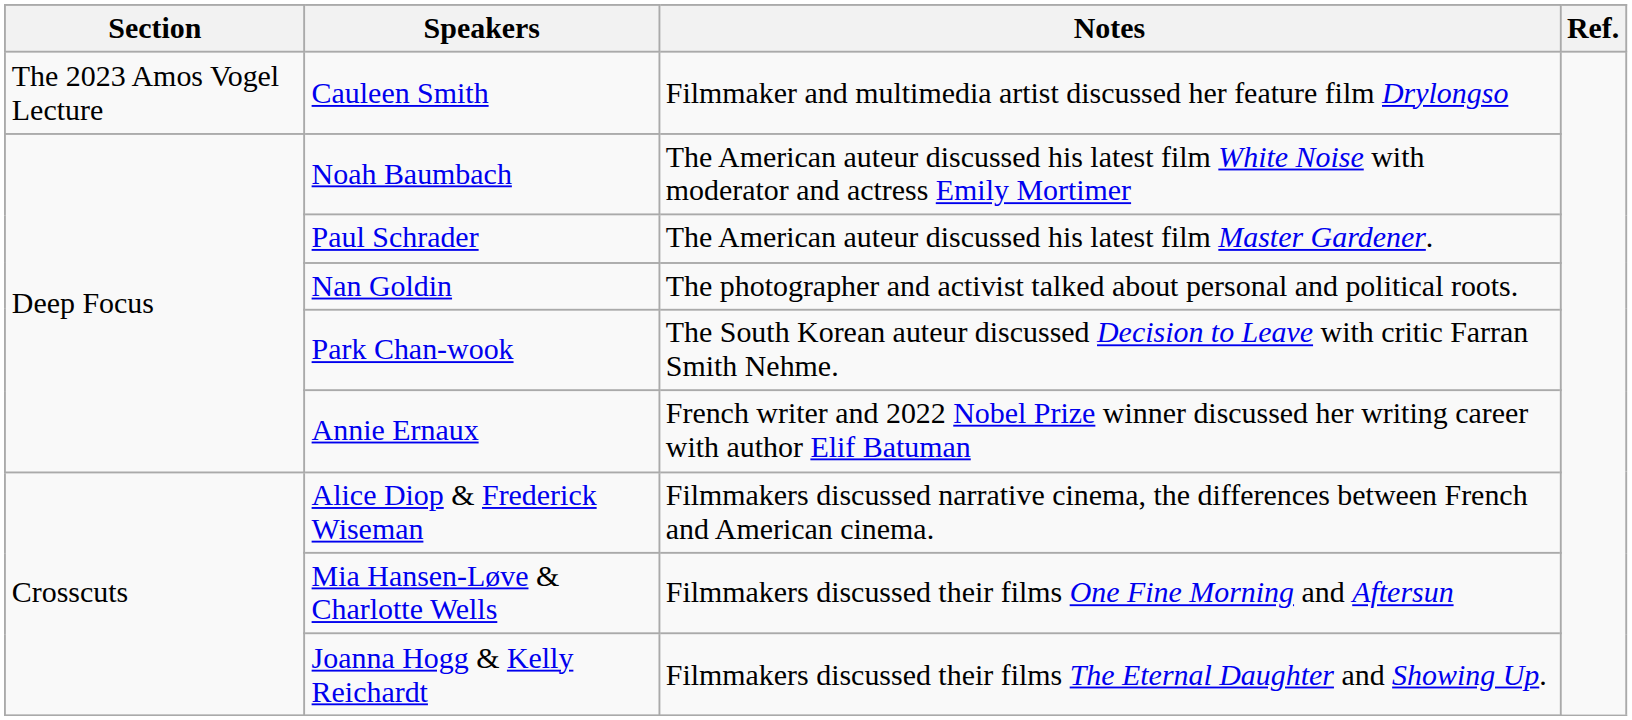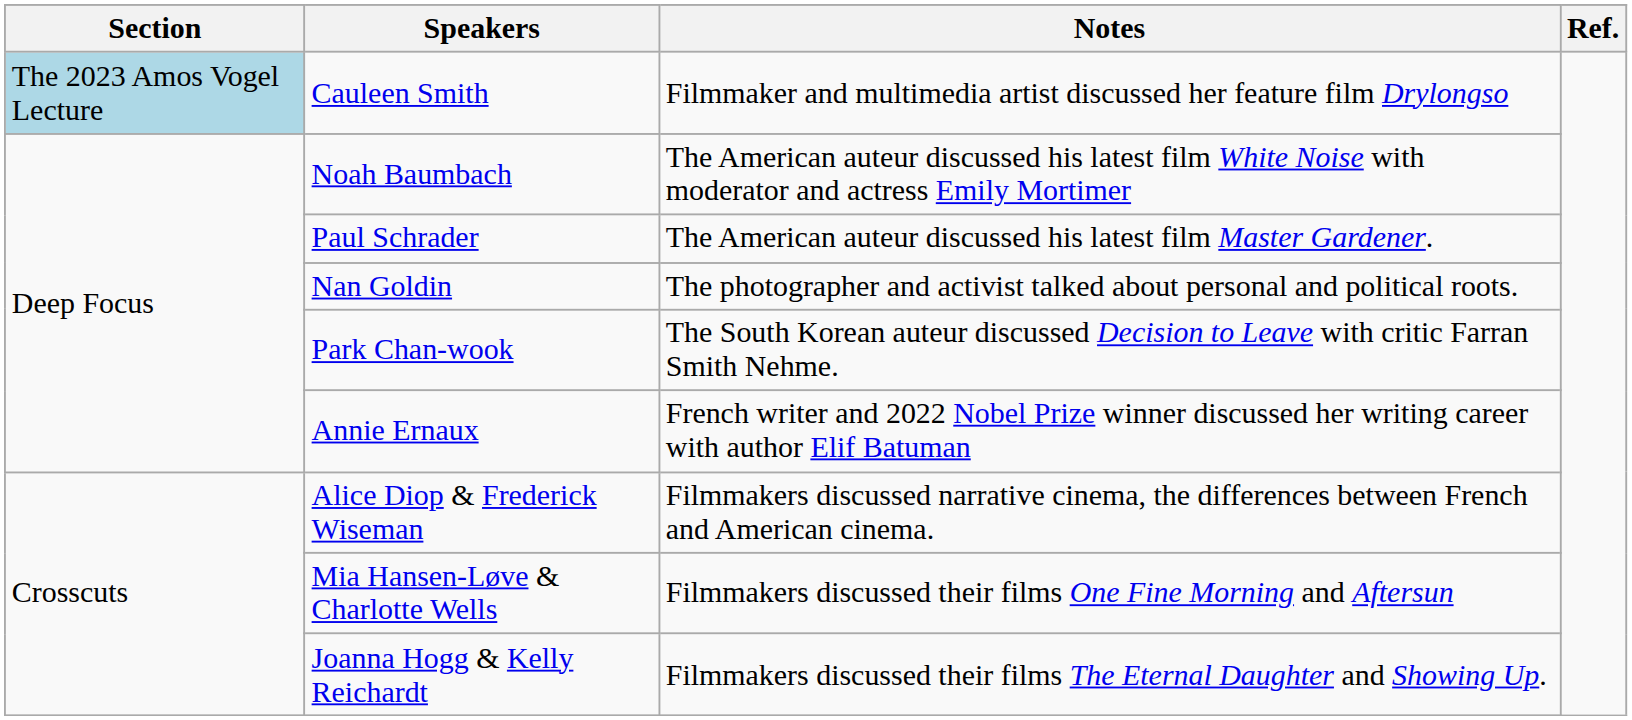(146, 92) no background -> (146, 92) lightblue background
